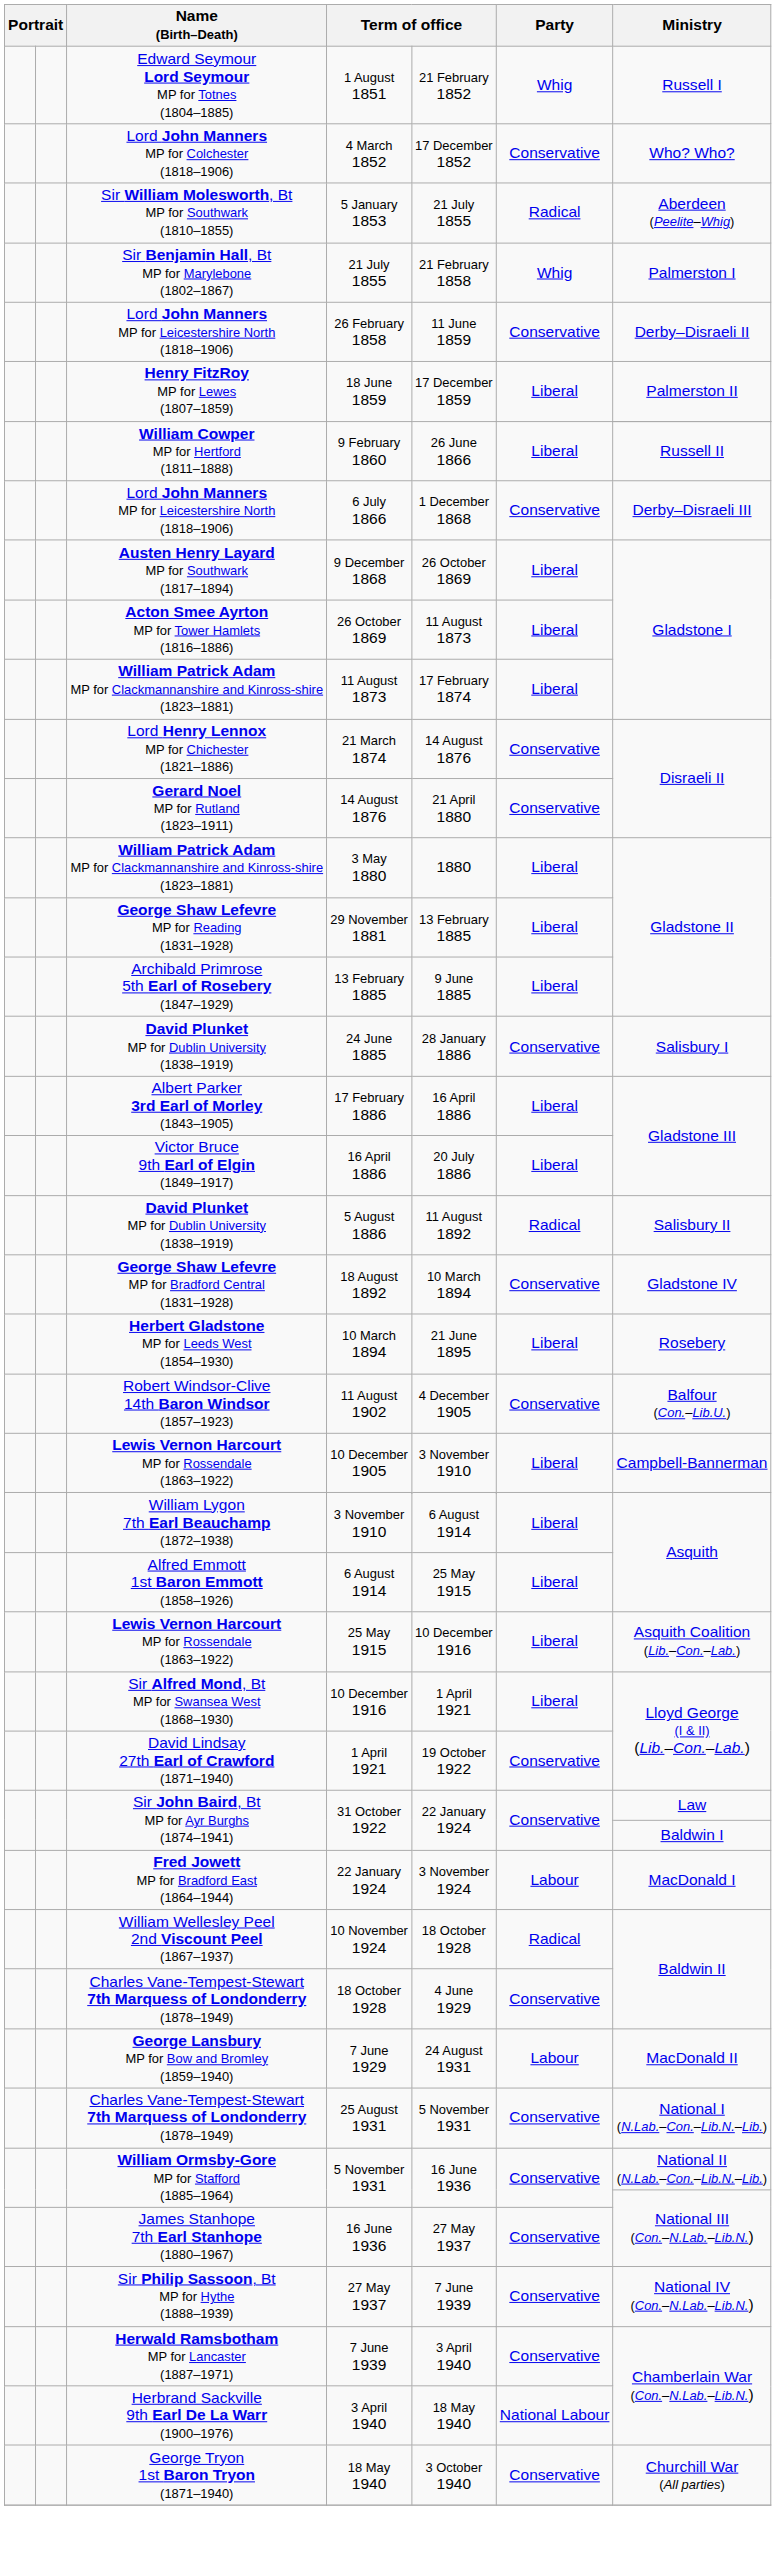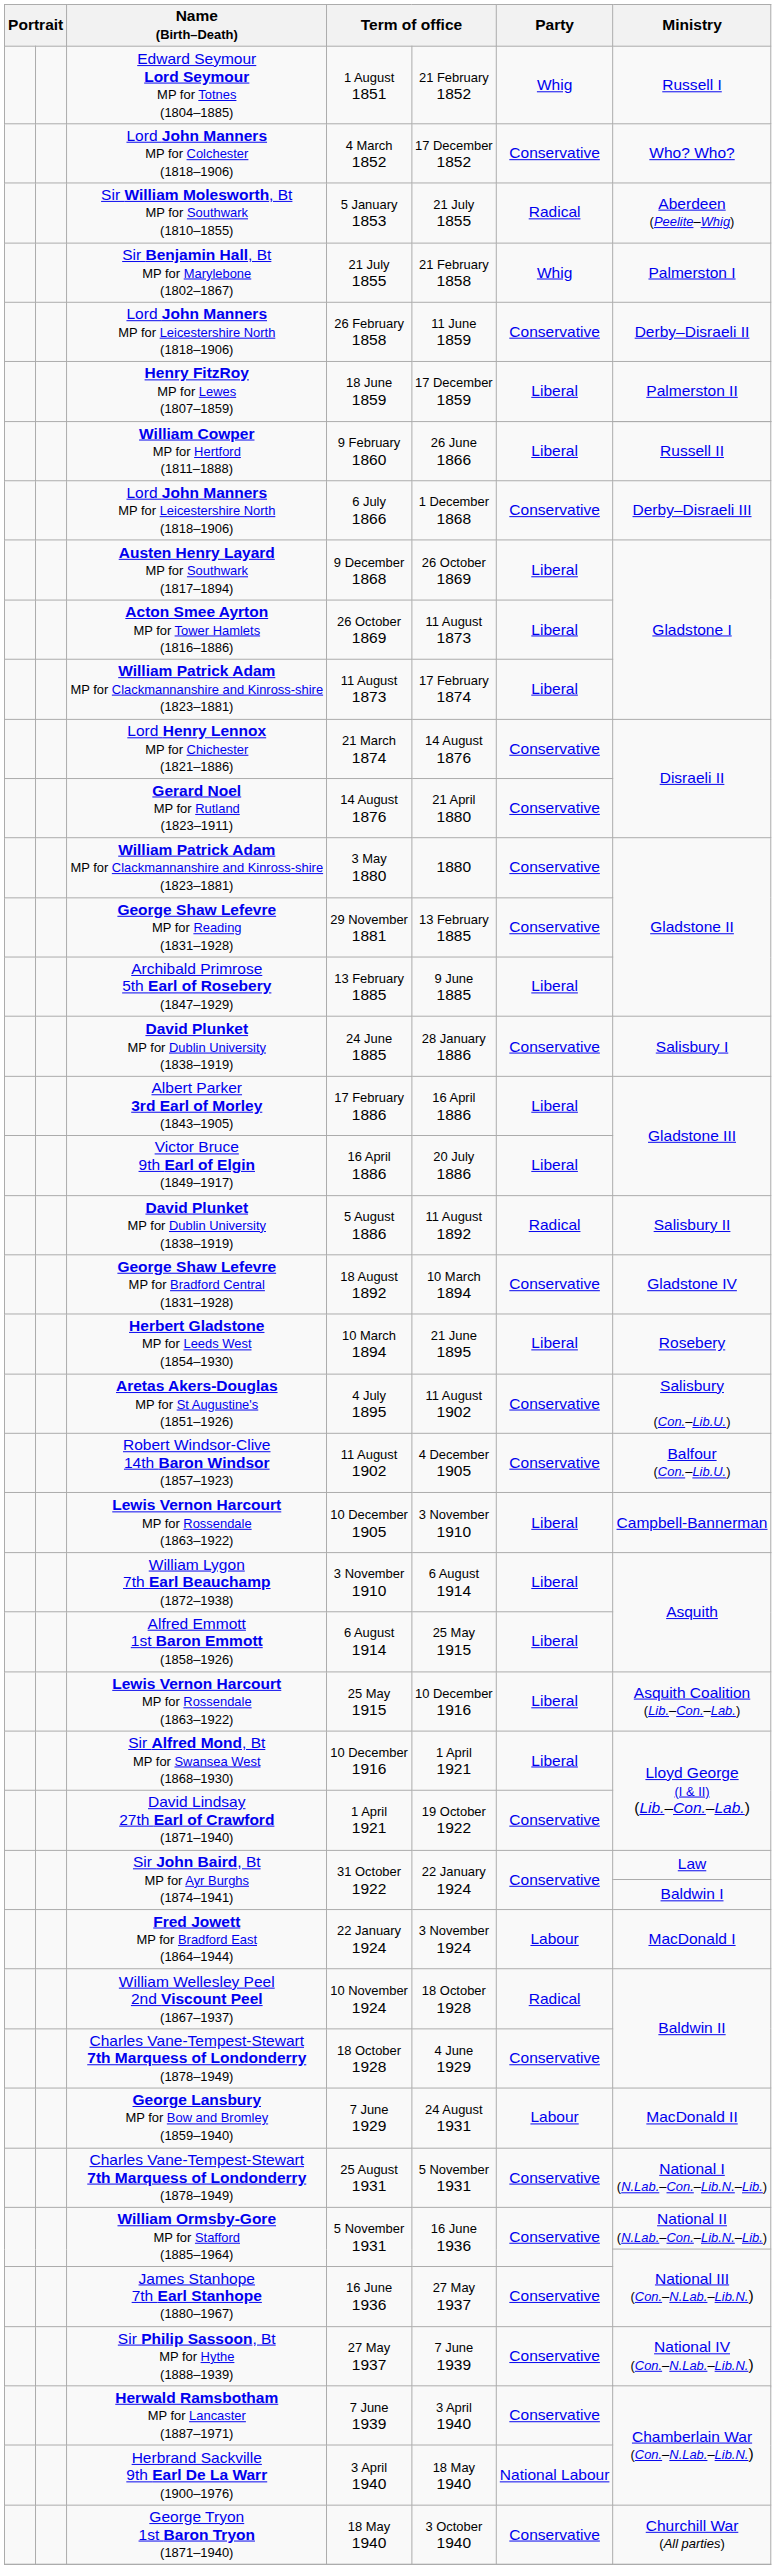(555, 867) Liberal -> (555, 867) Conservative
(555, 927) Liberal -> (555, 927) Conservative
+ row: (197, 1403)
